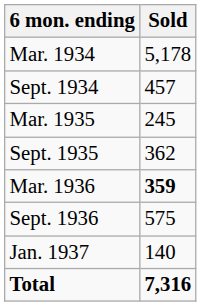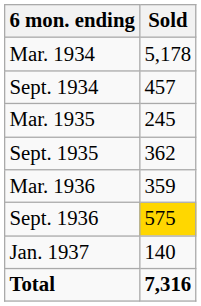(160, 185) bold -> (160, 185) normal
(160, 218) no background -> (160, 218) gold background
